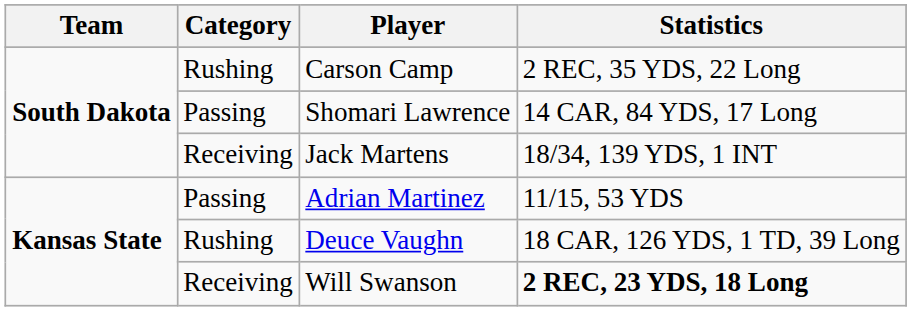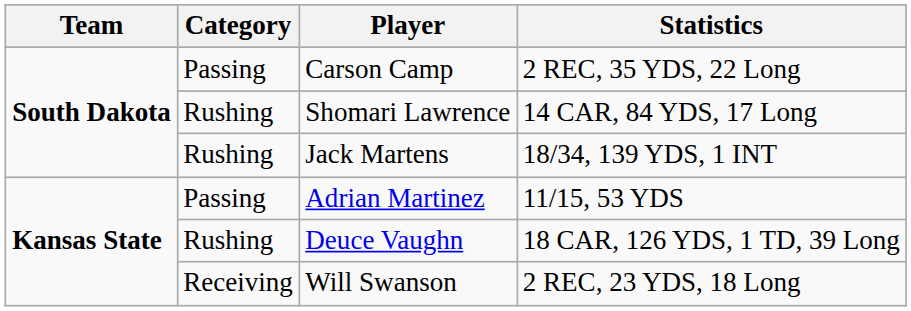(228, 68) Rushing -> (225, 68) Passing
(225, 111) Passing -> (228, 111) Rushing
(238, 154) Receiving -> (228, 154) Rushing
(665, 283) bold -> (662, 283) normal
